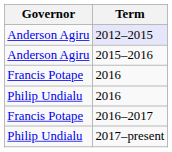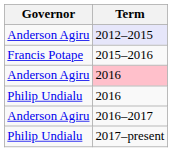(48, 55) Anderson Agiru -> (45, 55) Francis Potape
(45, 75) Francis Potape -> (48, 75) Anderson Agiru
(108, 75) no background -> (108, 75) pink background
(45, 116) Francis Potape -> (48, 116) Anderson Agiru
